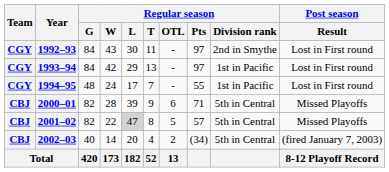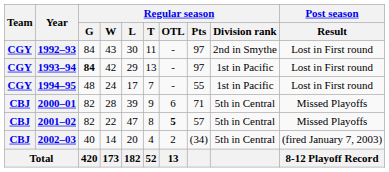(89, 67) normal -> (89, 67) bold
(132, 121) lightgrey background -> (132, 121) no background
(173, 121) normal -> (173, 121) bold
